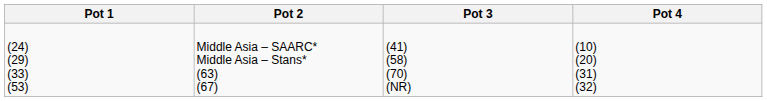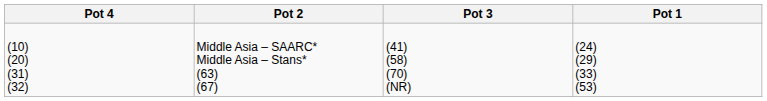columns swapped: (99, 14) <-> (667, 14)
